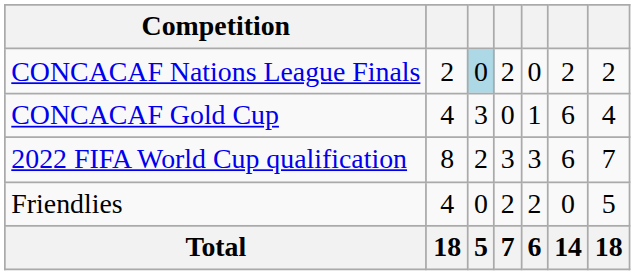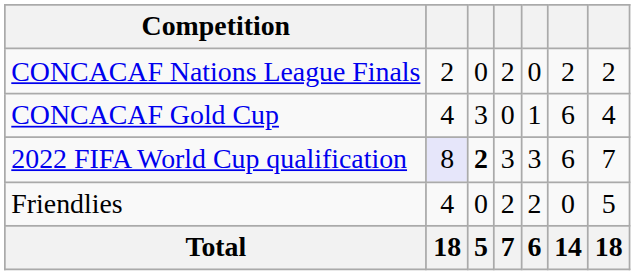(481, 70) lightblue background -> (481, 70) no background
(447, 159) no background -> (447, 159) lavender background
(481, 159) normal -> (481, 159) bold
